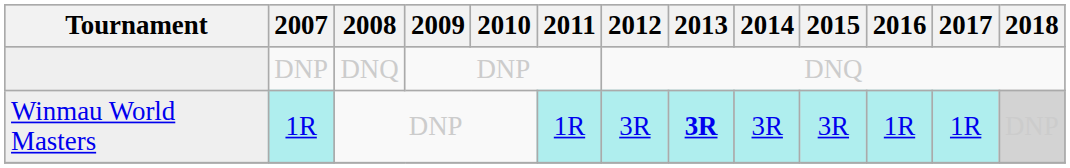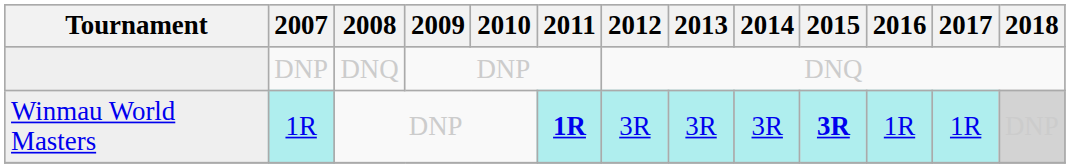(569, 126) normal -> (570, 126) bold
(701, 126) bold -> (701, 126) normal
(833, 126) normal -> (833, 126) bold
